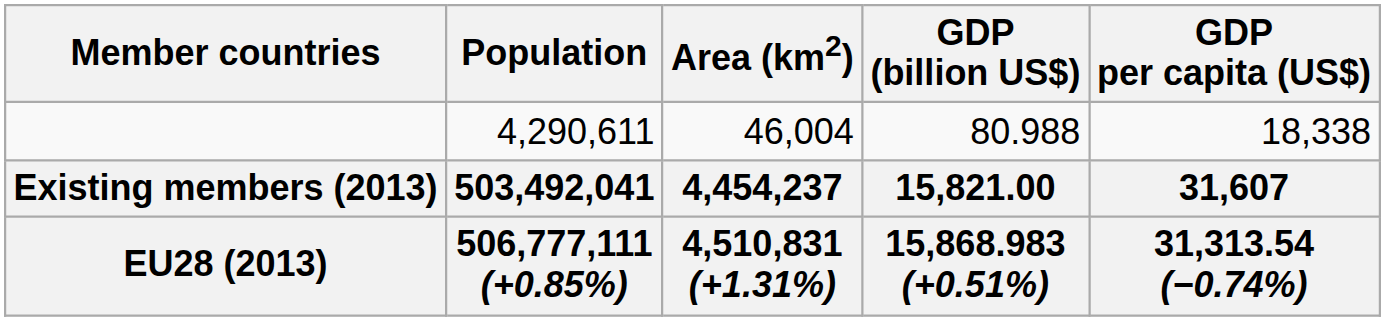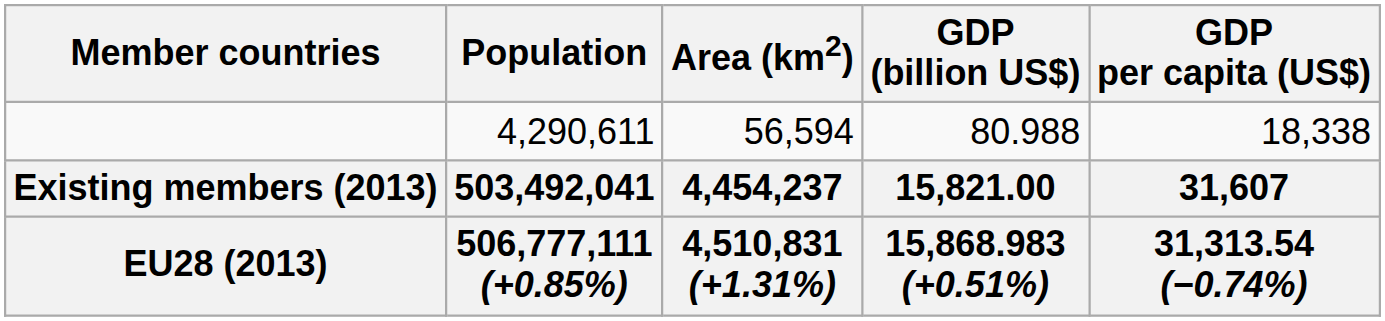(799, 130) 46,004 -> (799, 130) 56,594
